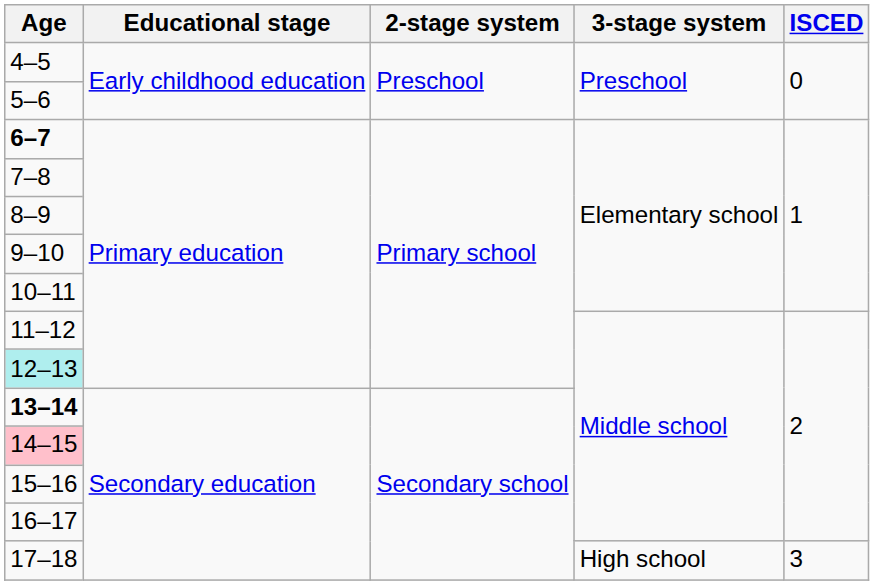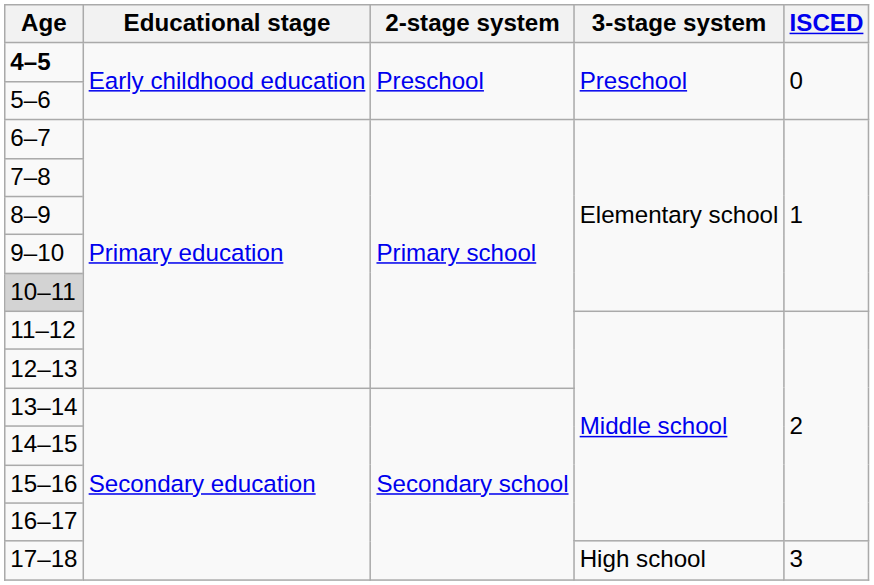(30, 61) normal -> (30, 61) bold
(30, 138) bold -> (30, 138) normal
(43, 291) no background -> (43, 291) lightgrey background
(44, 368) paleturquoise background -> (44, 368) no background
(44, 406) bold -> (44, 406) normal
(44, 445) pink background -> (44, 445) no background
